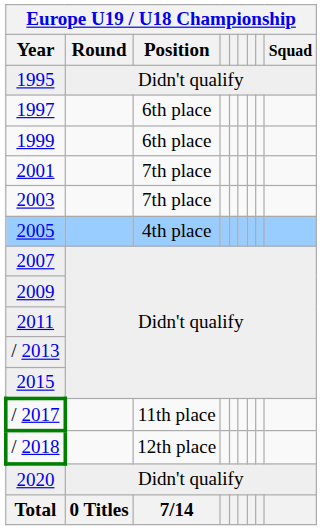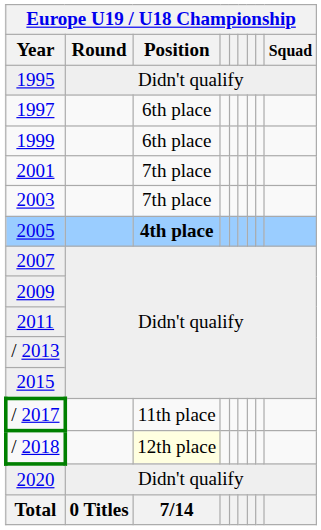(177, 230) normal -> (177, 230) bold
(177, 447) no background -> (177, 447) lightyellow background
